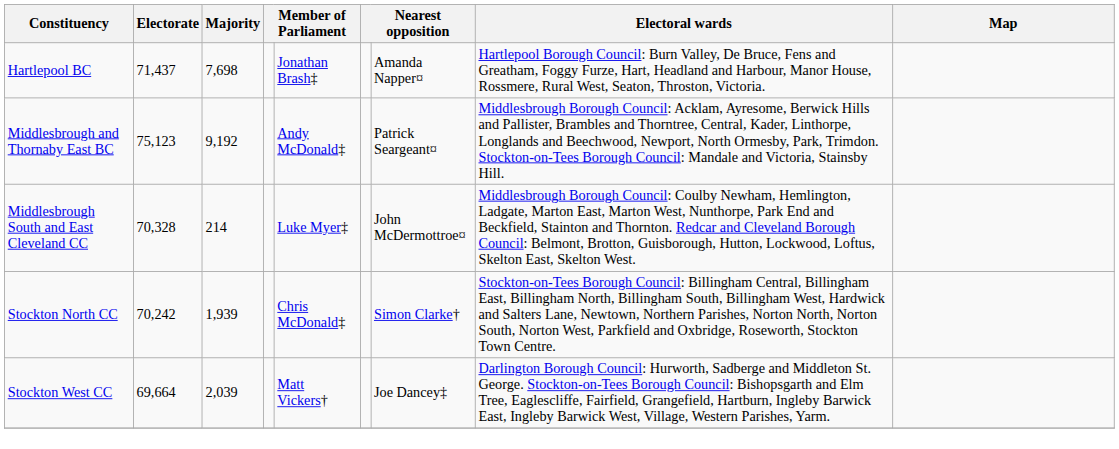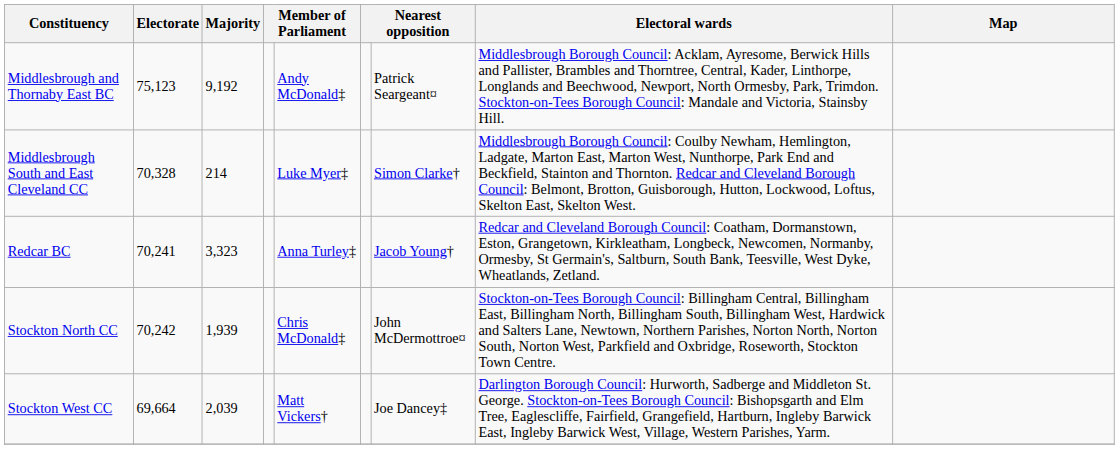- row: (49, 70)
(420, 227) John McDermottroe¤ -> (417, 173) Simon Clarke†
+ row: (39, 251)
(417, 314) Simon Clarke† -> (420, 330) John McDermottroe¤
